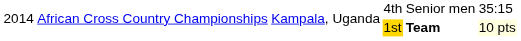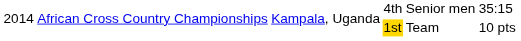(423, 27) bold -> (422, 27) normal
(497, 27) lightyellow background -> (497, 27) no background
